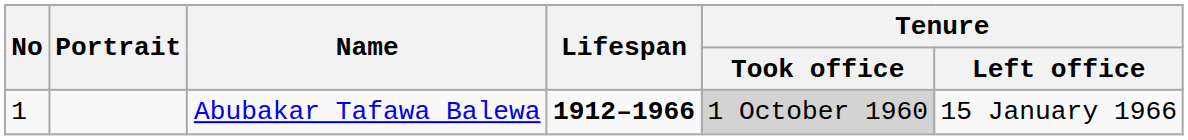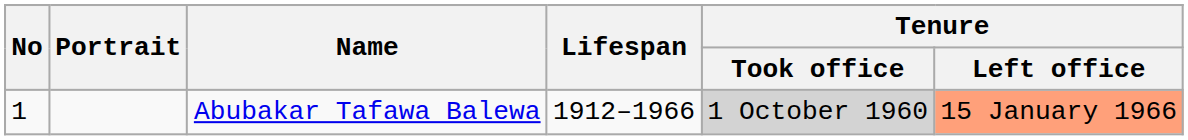(624, 112) bold -> (624, 112) normal
(1059, 112) no background -> (1059, 112) lightsalmon background
